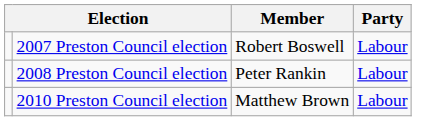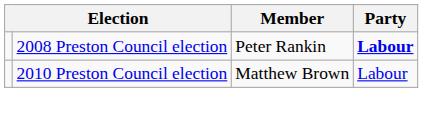- row: (122, 45)
(382, 73) normal -> (385, 45) bold
